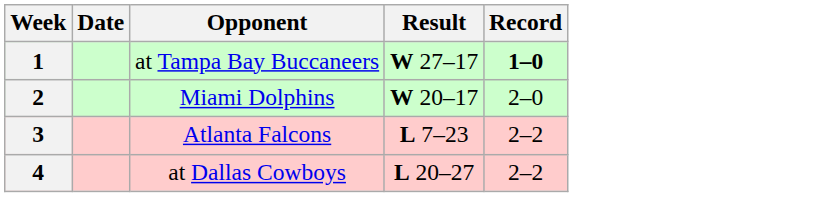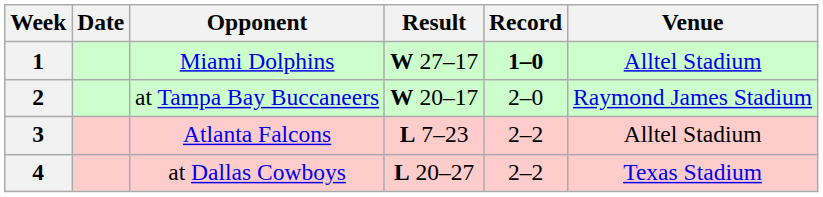+ column: (693, 23)
(257, 60) at Tampa Bay Buccaneers -> (257, 60) Miami Dolphins
(257, 97) Miami Dolphins -> (257, 97) at Tampa Bay Buccaneers
